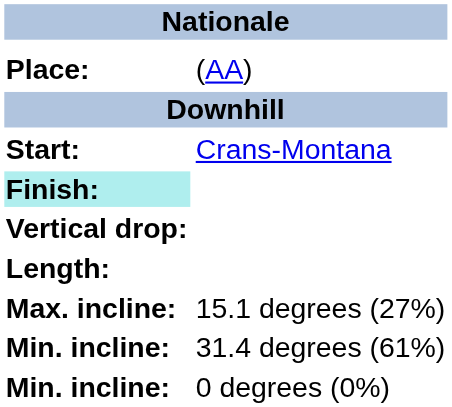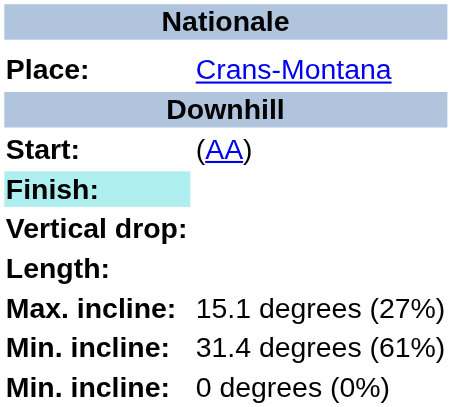(224, 70) (AA) -> (294, 70) Crans-Montana
(294, 149) Crans-Montana -> (224, 149) (AA)
